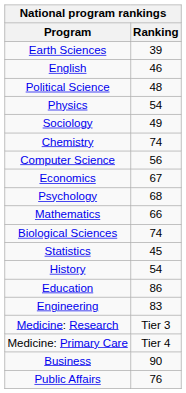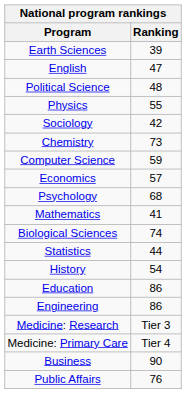(156, 68) 46 -> (156, 68) 47
(156, 105) 54 -> (156, 105) 55
(156, 123) 49 -> (156, 123) 42
(156, 142) 74 -> (156, 142) 73
(156, 160) 56 -> (156, 160) 59
(156, 178) 67 -> (156, 178) 57
(156, 215) 66 -> (156, 215) 41
(156, 251) 45 -> (156, 251) 44
(156, 306) 83 -> (156, 306) 86
